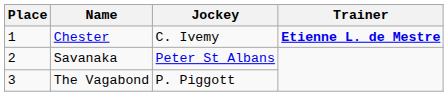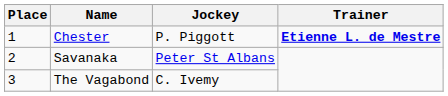(187, 37) C. Ivemy -> (195, 37) P. Piggott
(195, 80) P. Piggott -> (187, 80) C. Ivemy
